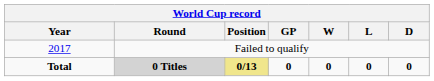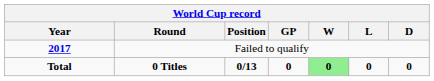(59, 48) normal -> (59, 48) bold
(170, 66) lightgrey background -> (170, 66) no background
(247, 66) khaki background -> (247, 66) no background
(329, 66) no background -> (329, 66) lightgreen background
